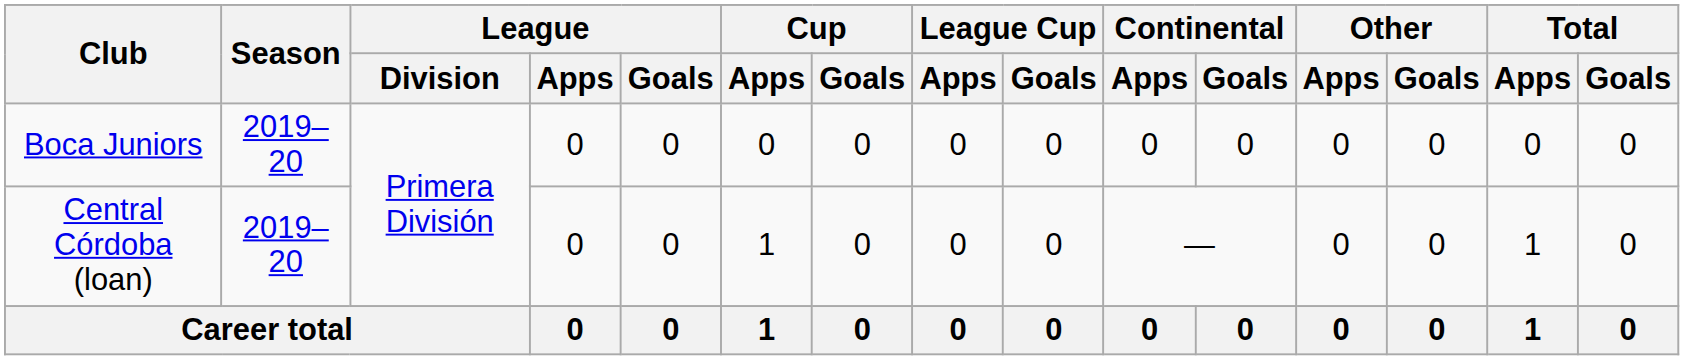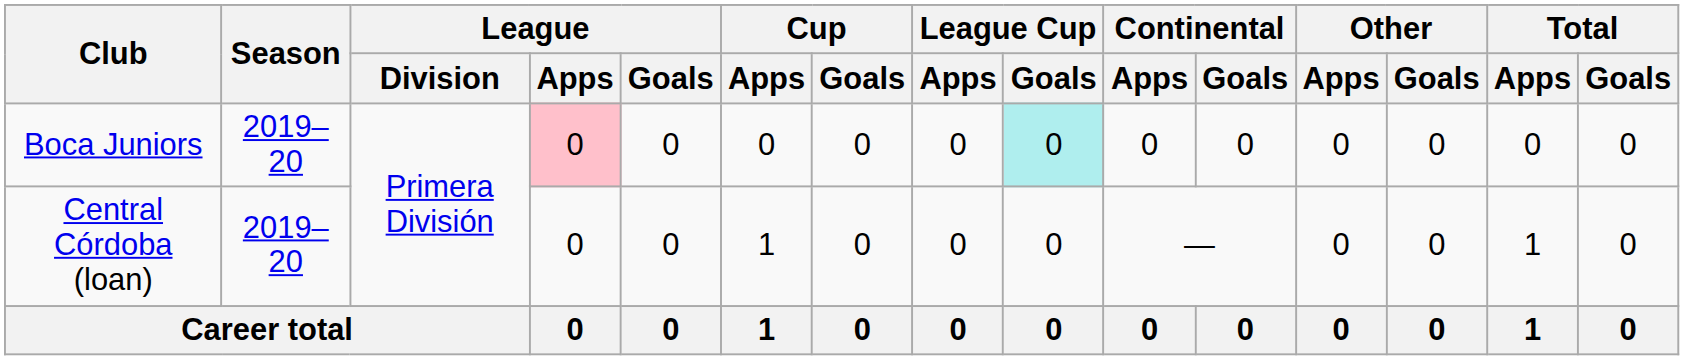(575, 144) no background -> (575, 144) pink background
(1054, 144) no background -> (1054, 144) paleturquoise background
